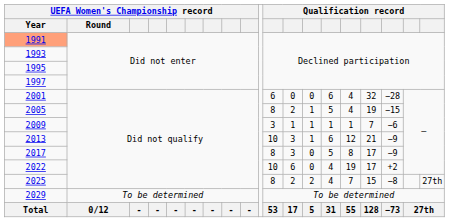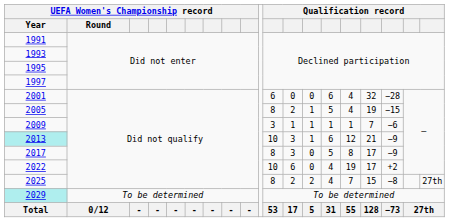(36, 39) lightsalmon background -> (36, 39) no background
(36, 138) no background -> (36, 138) paleturquoise background
(36, 195) no background -> (36, 195) paleturquoise background
